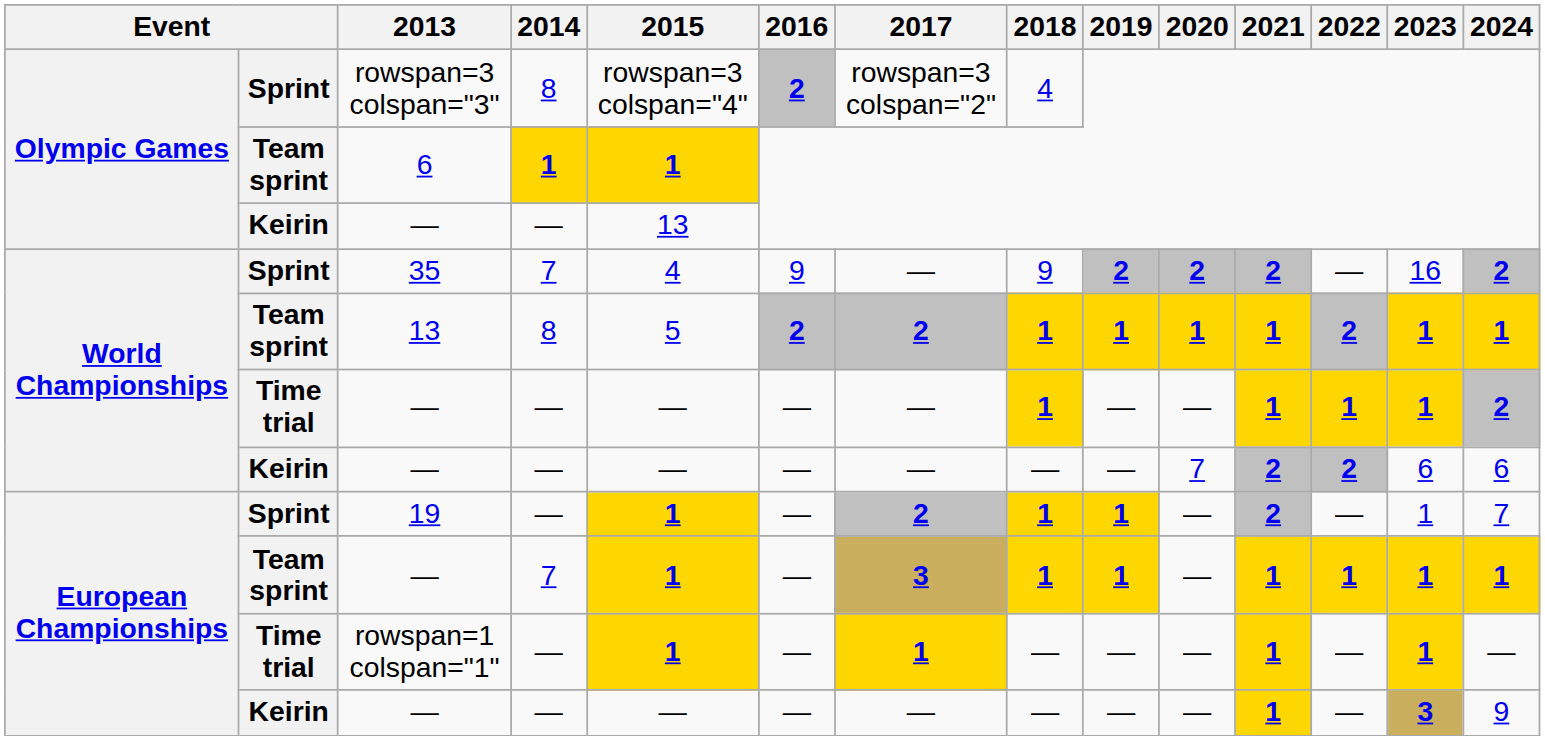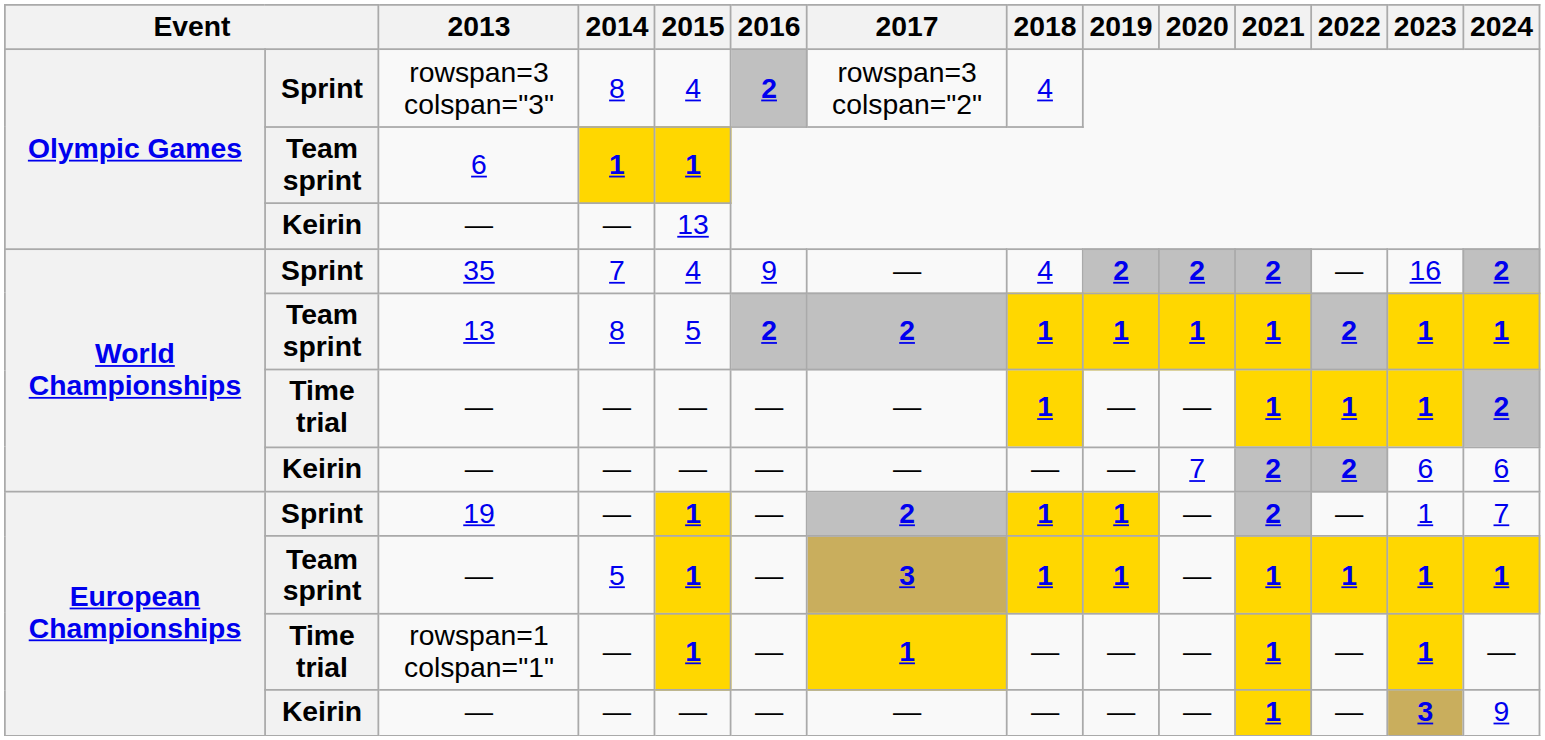(673, 87) rowspan=3 colspan="4" -> (693, 87) 4
(1045, 270) 9 -> (1045, 270) 4
(549, 574) 7 -> (617, 574) 5
